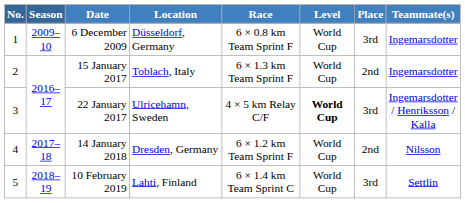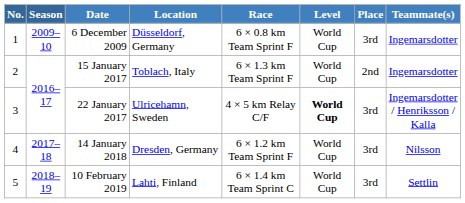(370, 150) 2nd -> (370, 150) 3rd
